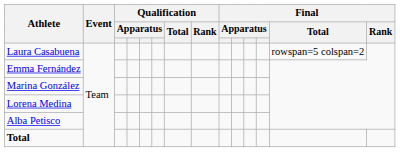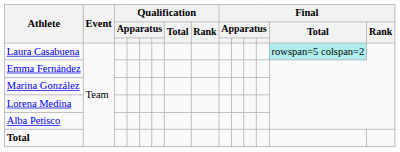(318, 52) no background -> (318, 52) paleturquoise background
